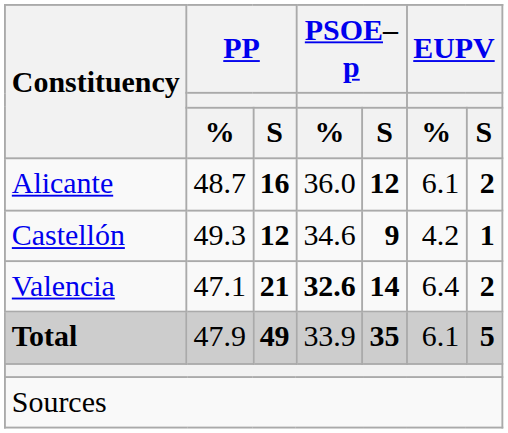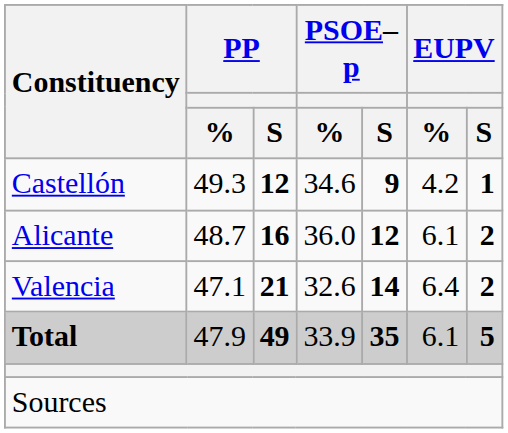rows swapped: (63, 183) <-> (68, 234)
(330, 286) bold -> (330, 286) normal
